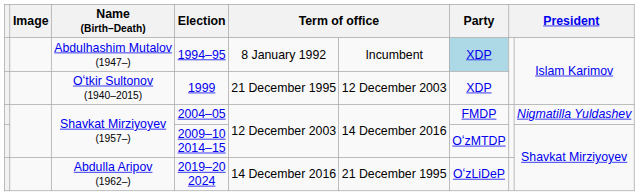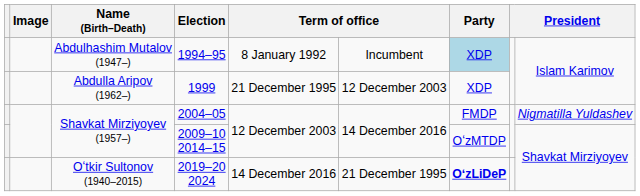(113, 87) Oʻtkir Sultonov (1940–2015) -> (113, 87) Abdulla Aripov (1962–)
(113, 174) Abdulla Aripov (1962–) -> (113, 174) Oʻtkir Sultonov (1940–2015)
(479, 174) normal -> (479, 174) bold
